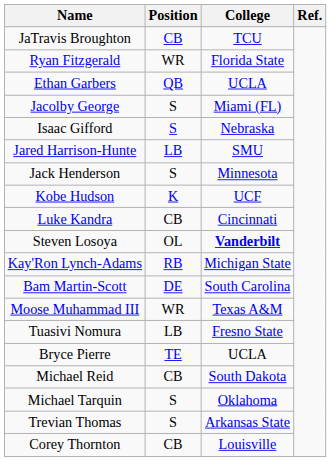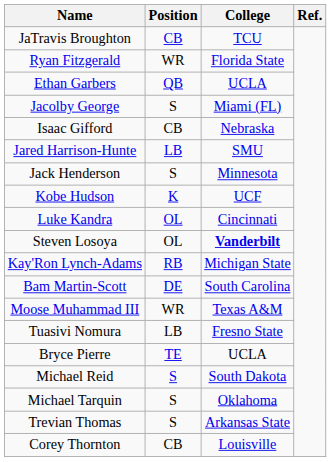(173, 128) S -> (173, 128) CB
(173, 219) CB -> (173, 219) OL
(173, 377) CB -> (173, 377) S
